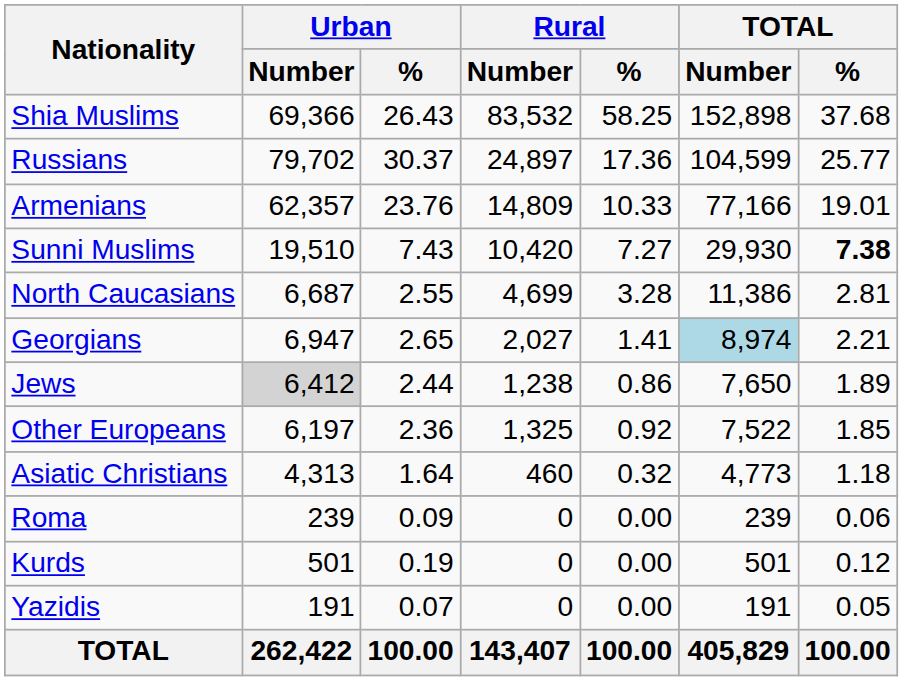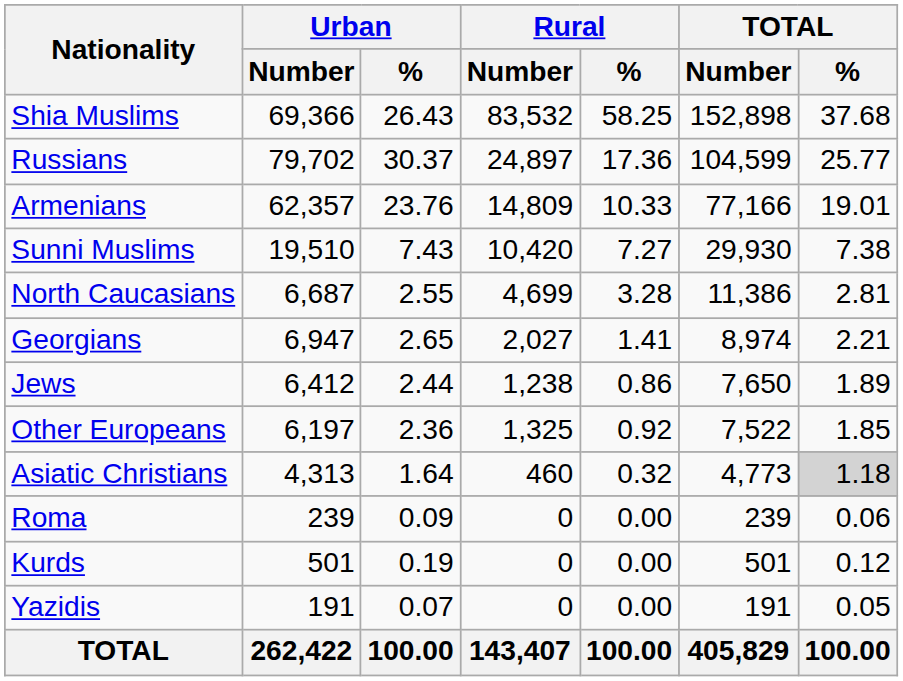(863, 250) bold -> (863, 250) normal
(756, 339) lightblue background -> (756, 339) no background
(319, 384) lightgrey background -> (319, 384) no background
(863, 473) no background -> (863, 473) lightgrey background
